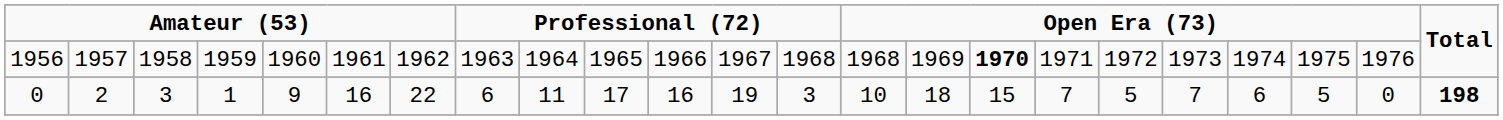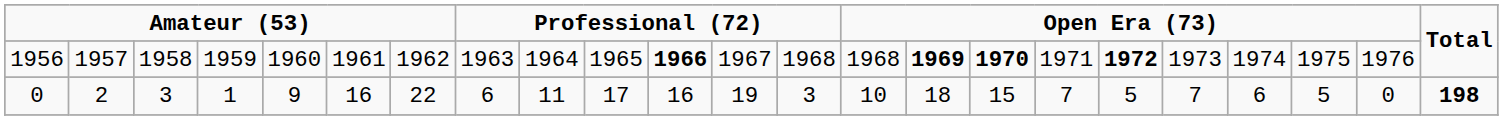(680, 60) normal -> (680, 60) bold
(938, 60) normal -> (938, 60) bold
(1131, 60) normal -> (1131, 60) bold
